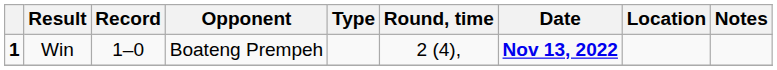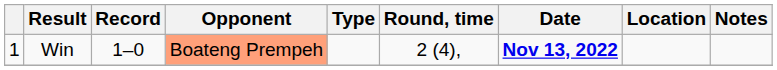(14, 49) bold -> (14, 49) normal
(246, 49) no background -> (246, 49) lightsalmon background
